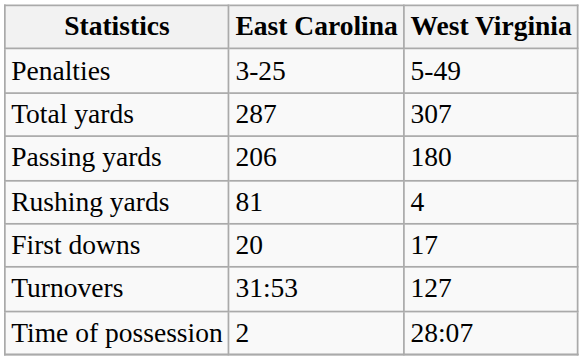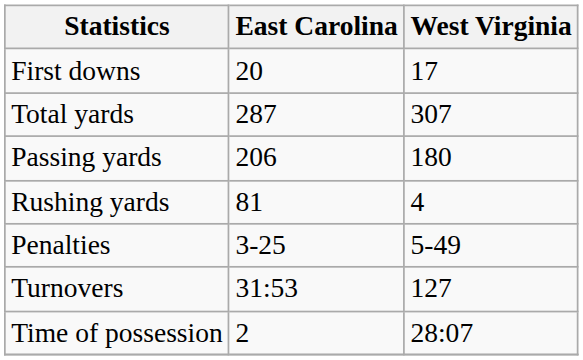rows swapped: (76, 245) <-> (61, 70)
